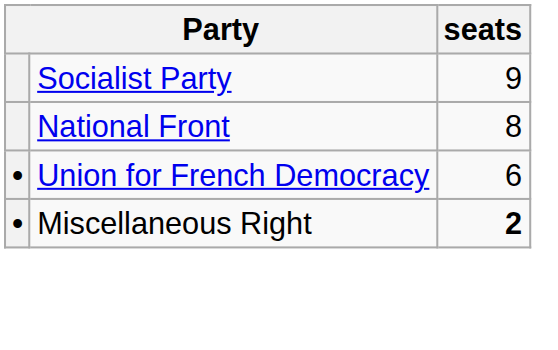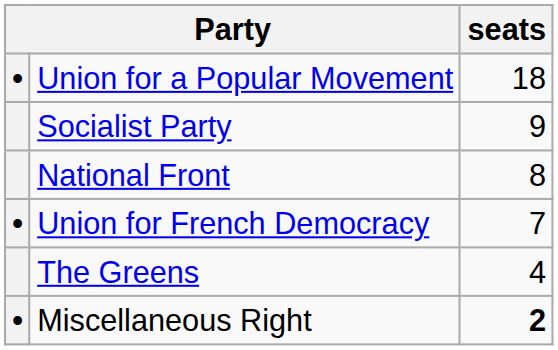+ row: (245, 78)
(514, 175) 6 -> (537, 224) 7
+ row: (118, 273)
